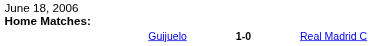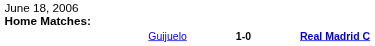(334, 36) normal -> (335, 36) bold
